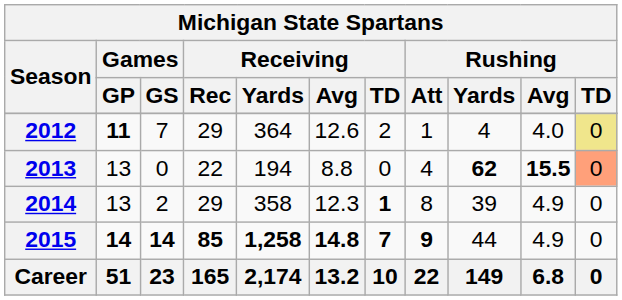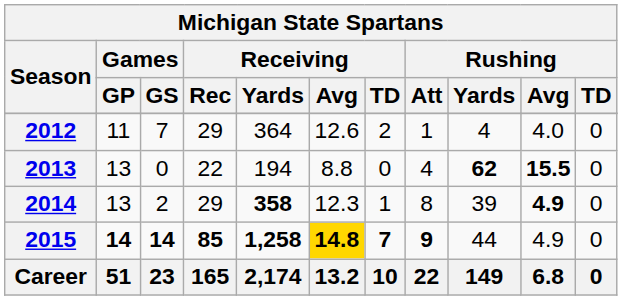(118, 131) bold -> (118, 131) normal
(596, 131) khaki background -> (596, 131) no background
(596, 167) lightsalmon background -> (596, 167) no background
(273, 204) normal -> (273, 204) bold
(385, 204) bold -> (385, 204) normal
(548, 204) normal -> (548, 204) bold
(337, 240) no background -> (337, 240) gold background
